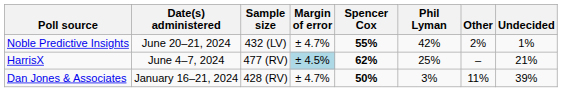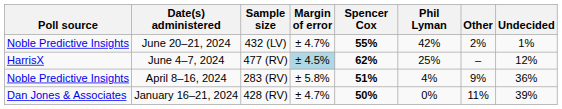(526, 61) 21% -> (526, 61) 12%
+ row: (186, 78)
(429, 78) 3% -> (429, 96) 0%
